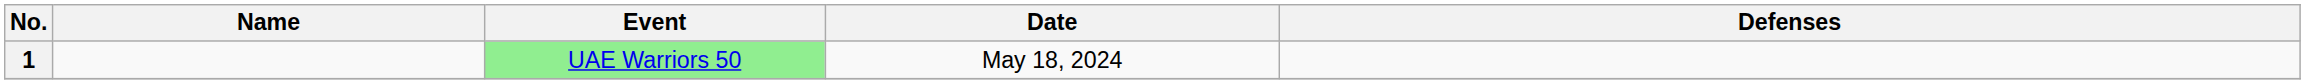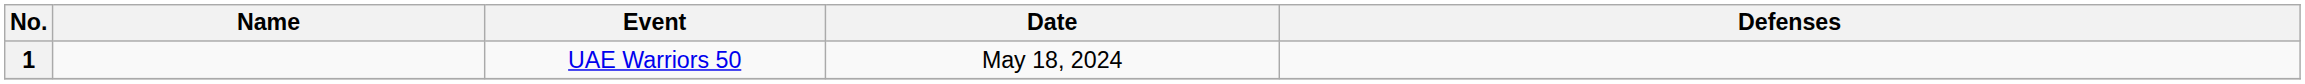(655, 59) lightgreen background -> (655, 59) no background
